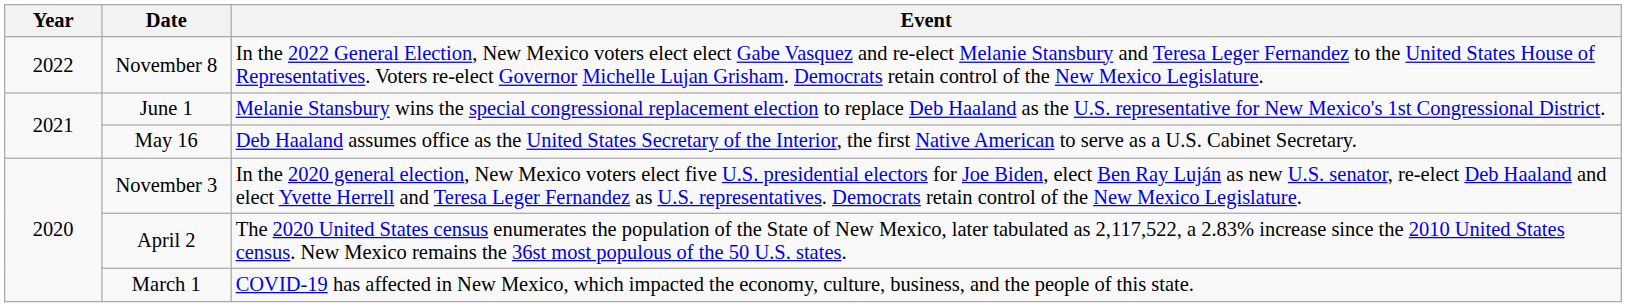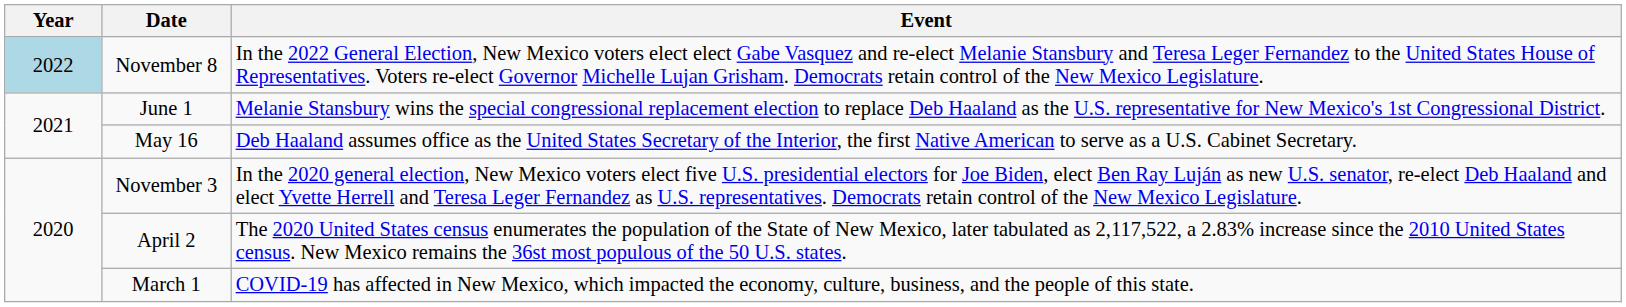(53, 64) no background -> (53, 64) lightblue background
